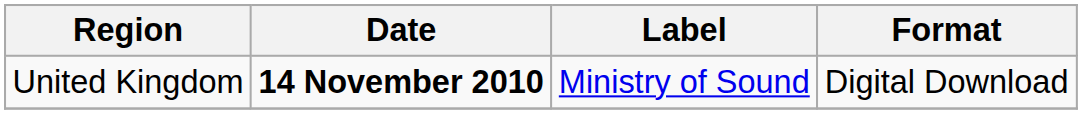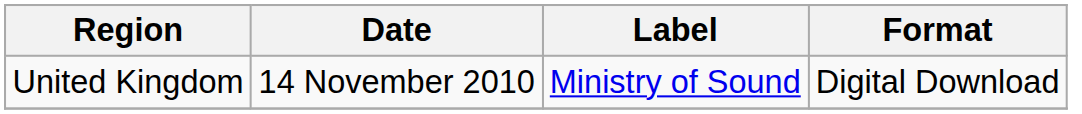(401, 81) bold -> (397, 81) normal
